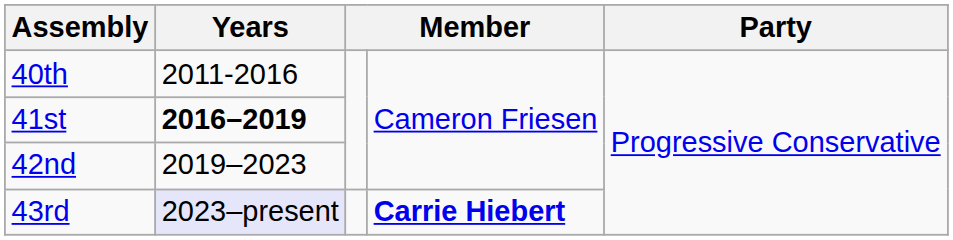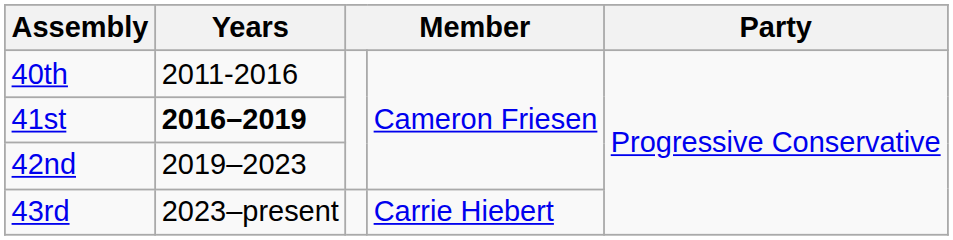(250, 211) lavender background -> (250, 211) no background
(469, 211) bold -> (464, 211) normal
